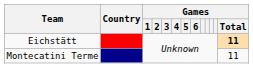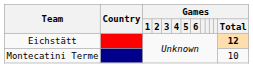(233, 41) 11 -> (233, 41) 12
(233, 56) 11 -> (233, 56) 10
